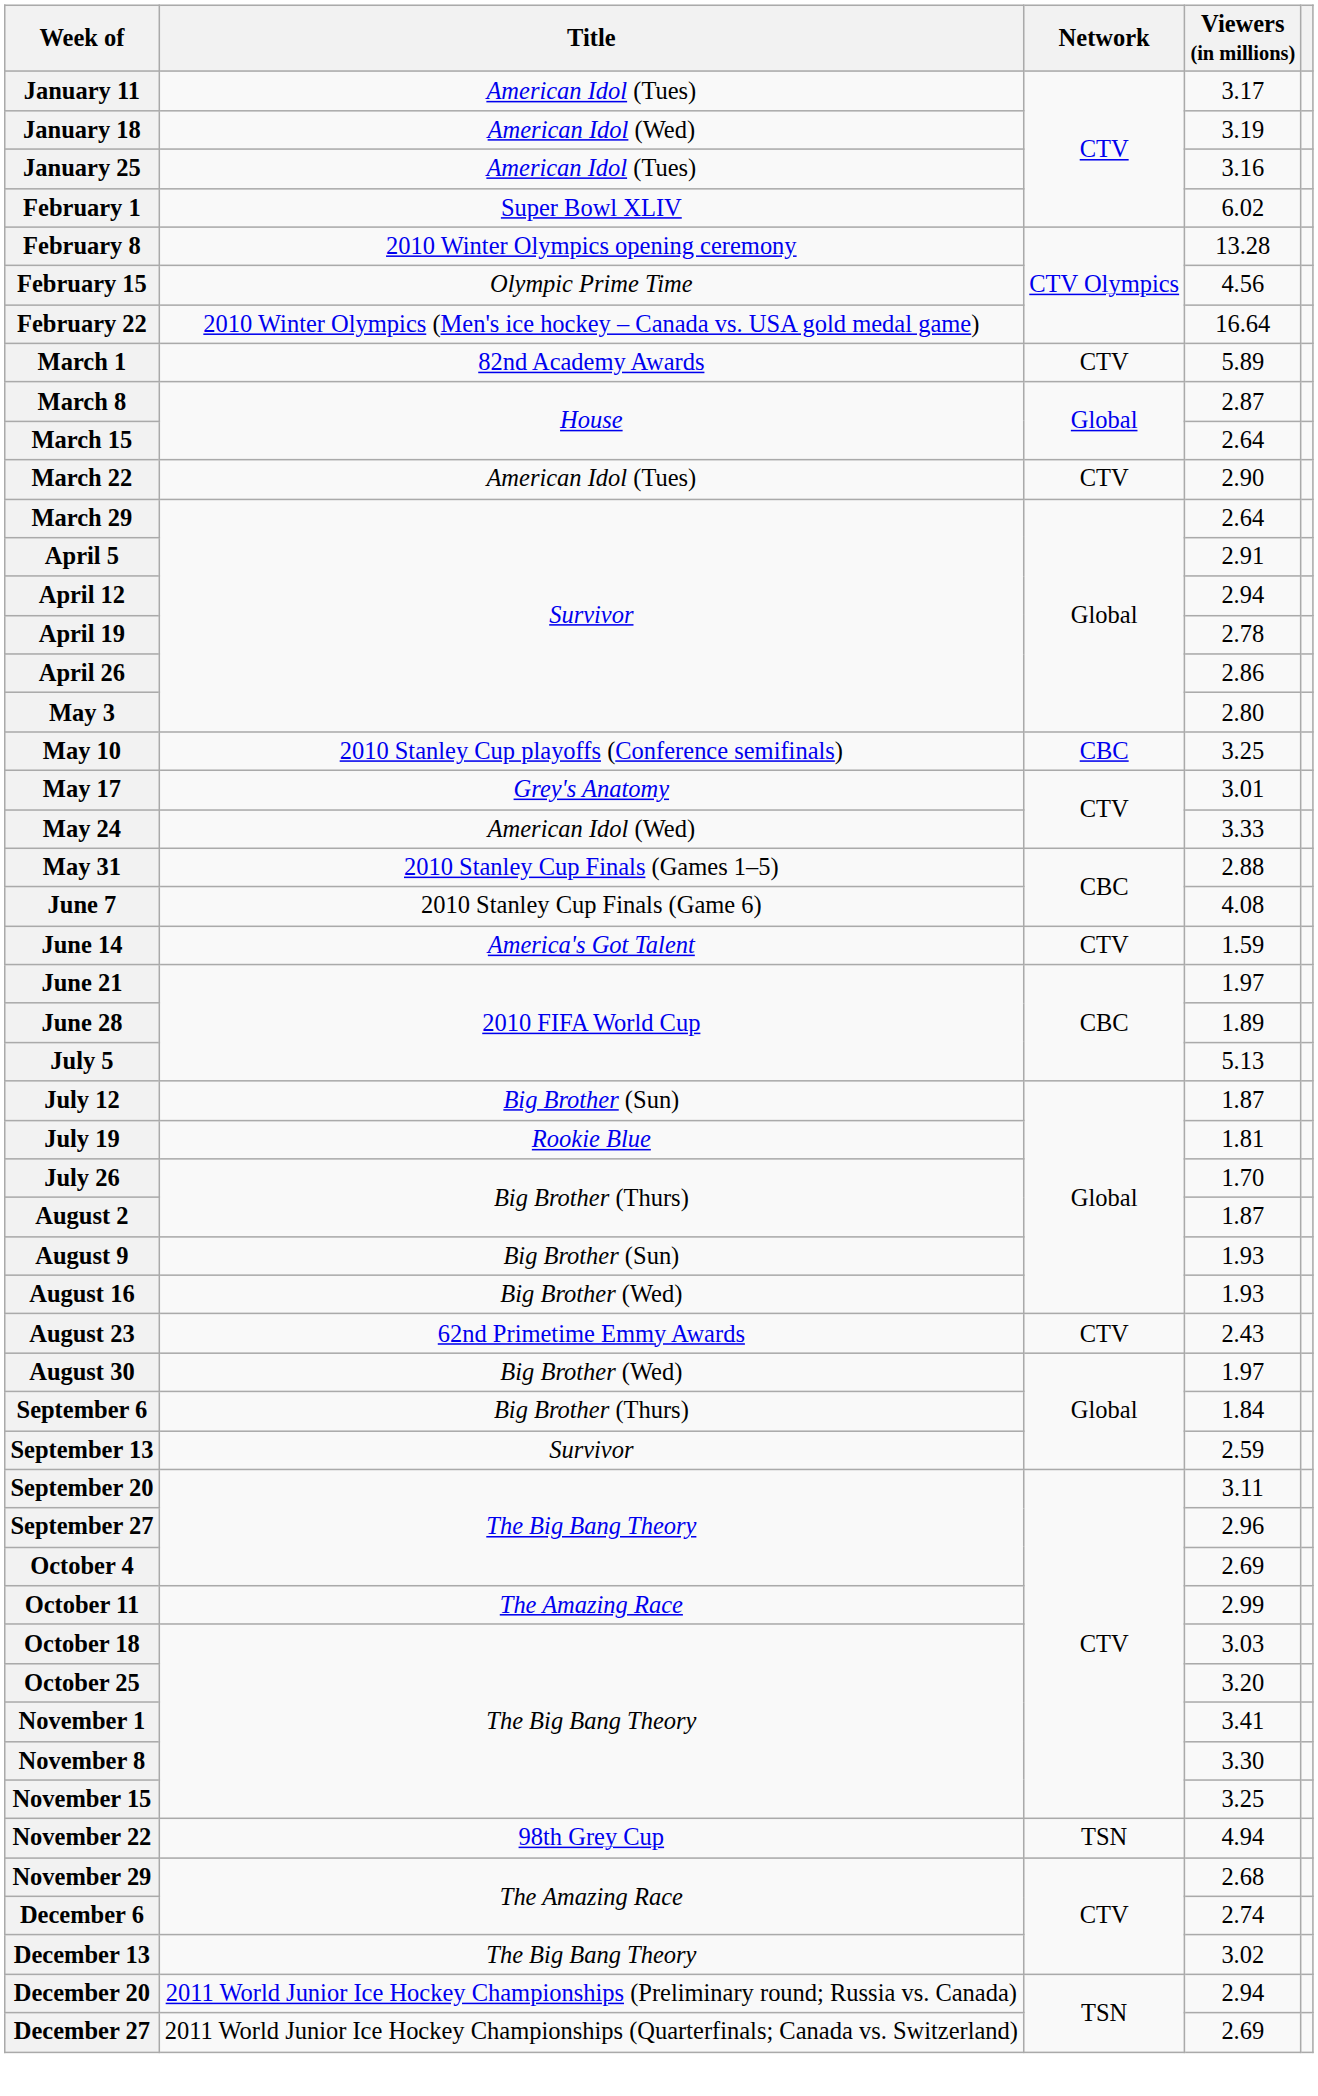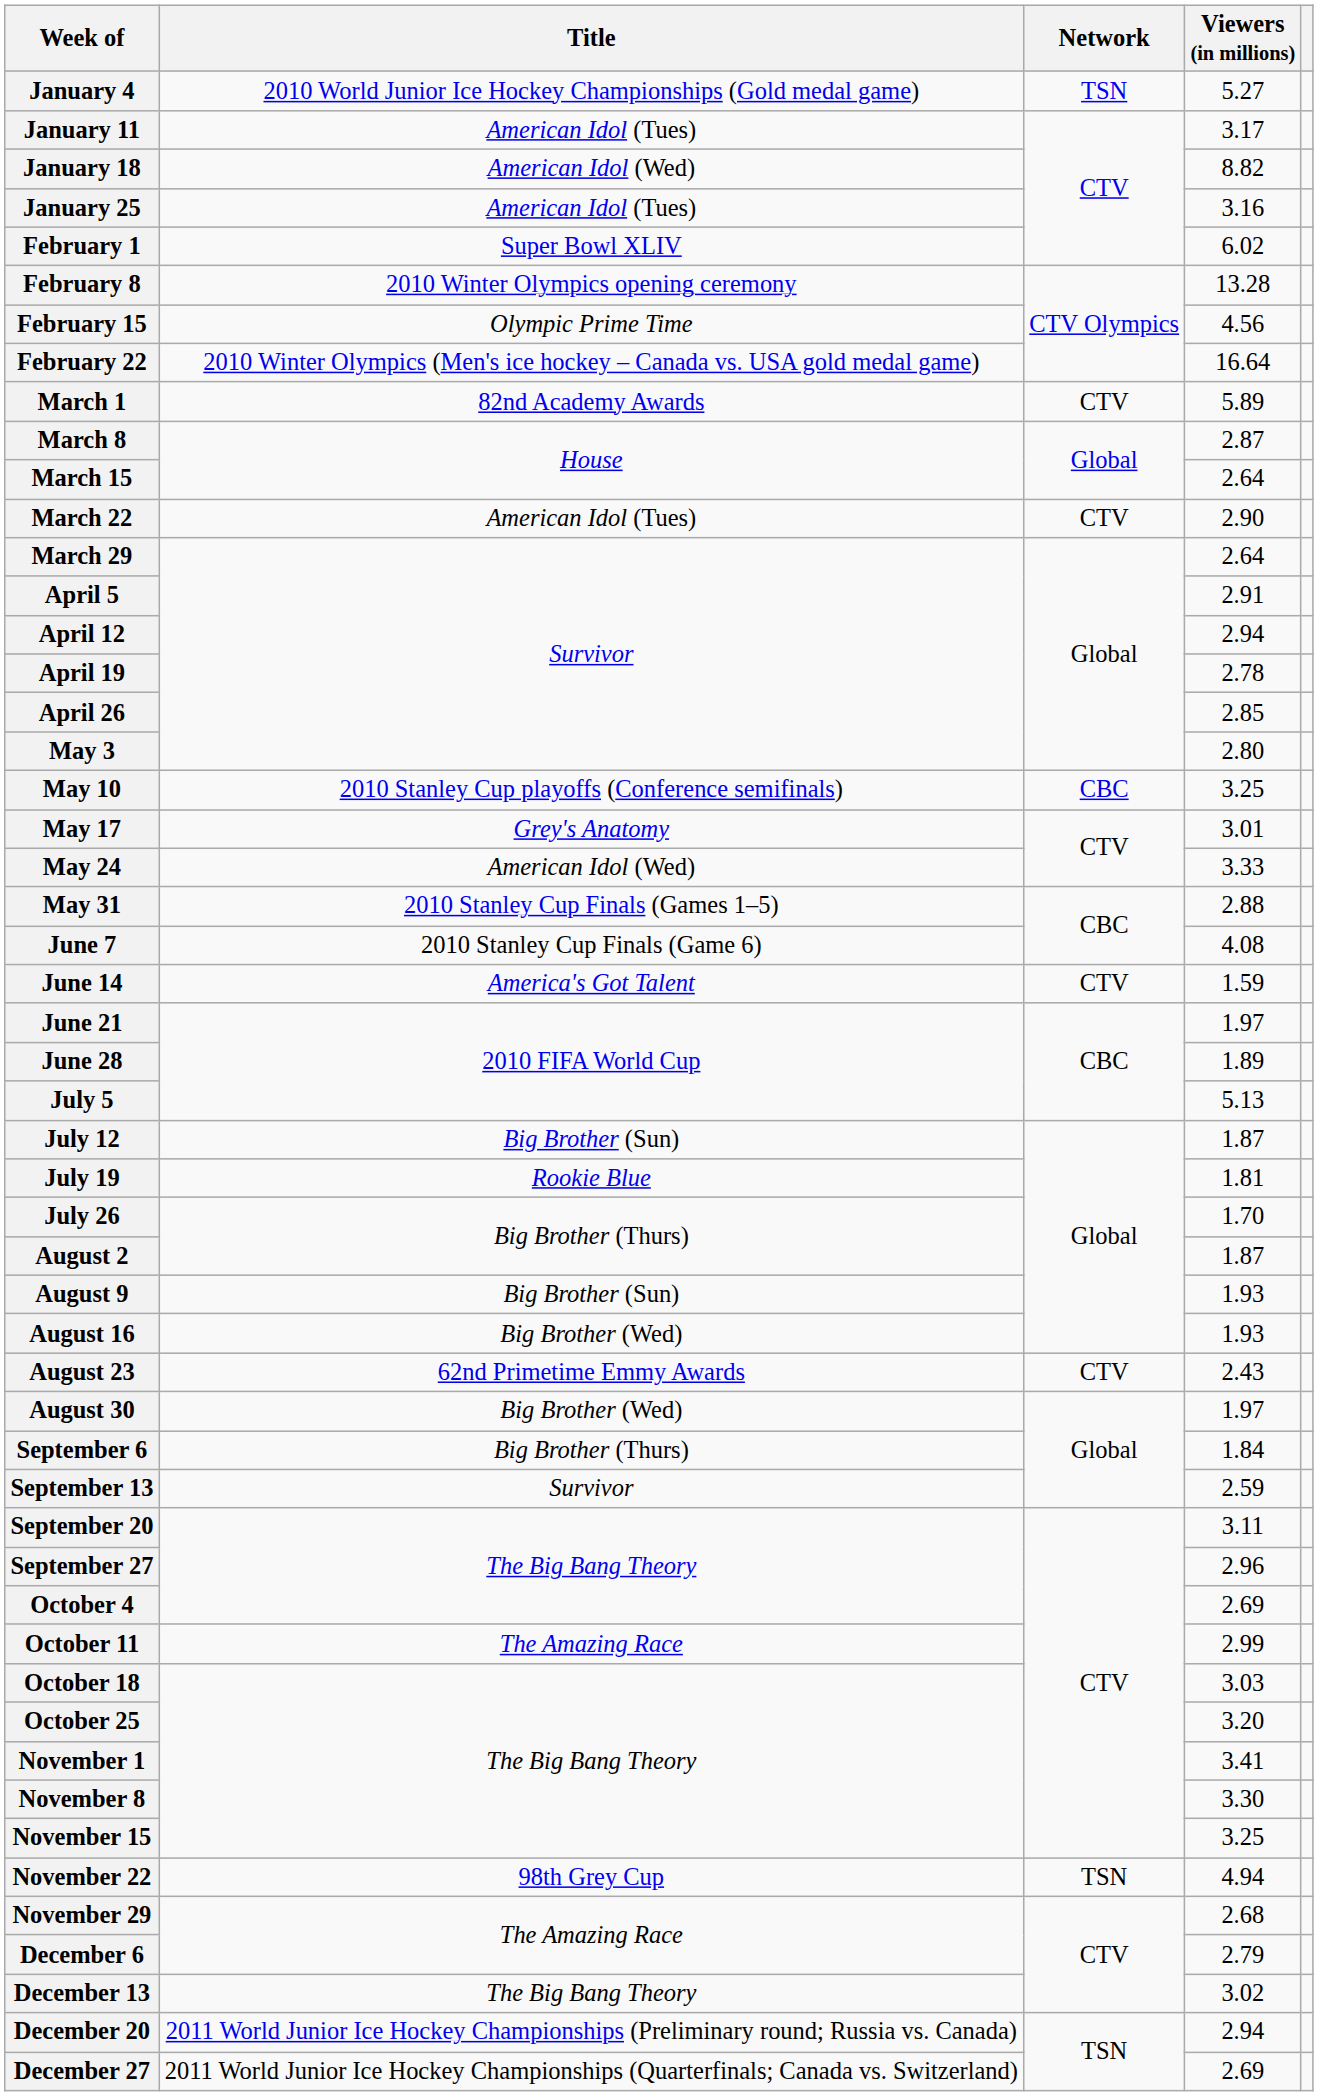+ row: (82, 90)
(1243, 129) 3.19 -> (1243, 168) 8.82
(1243, 673) 2.86 -> (1243, 711) 2.85
(1243, 1915) 2.74 -> (1243, 1954) 2.79
